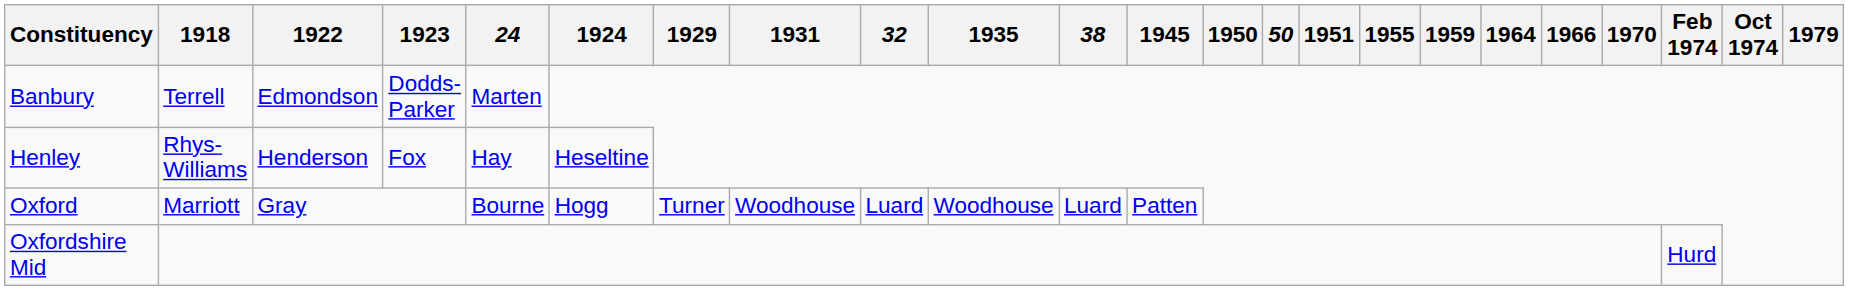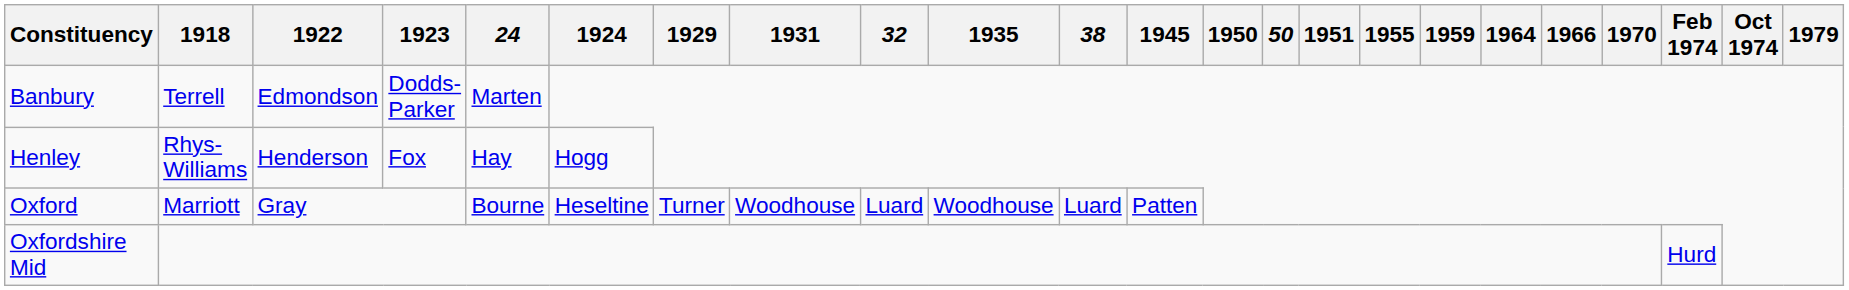(602, 157) Heseltine -> (582, 157) Hogg
(582, 205) Hogg -> (602, 205) Heseltine
